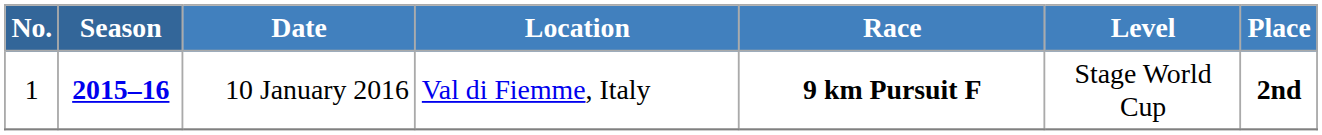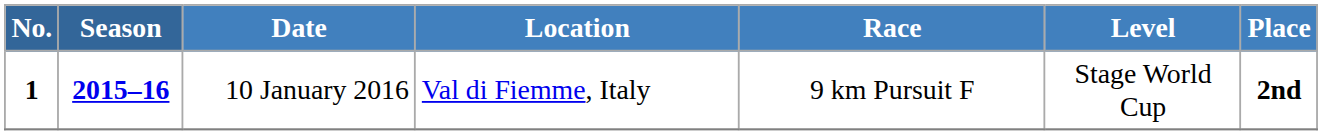(32, 89) normal -> (32, 89) bold
(892, 89) bold -> (892, 89) normal
